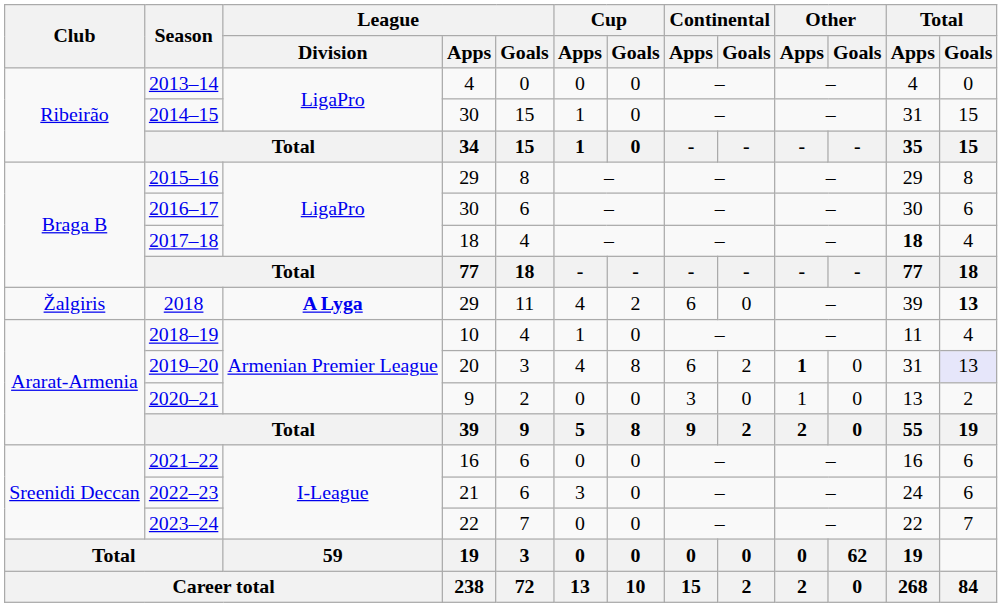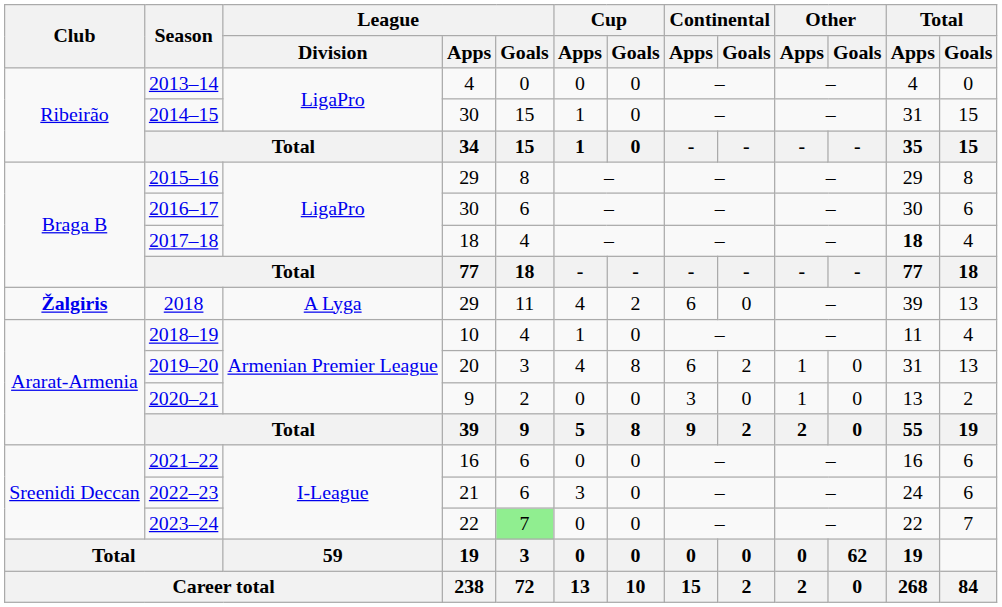(74, 303) normal -> (74, 303) bold
(333, 303) bold -> (333, 303) normal
(968, 303) bold -> (968, 303) normal
(802, 366) bold -> (802, 366) normal
(968, 366) lavender background -> (968, 366) no background
(525, 523) no background -> (525, 523) lightgreen background
